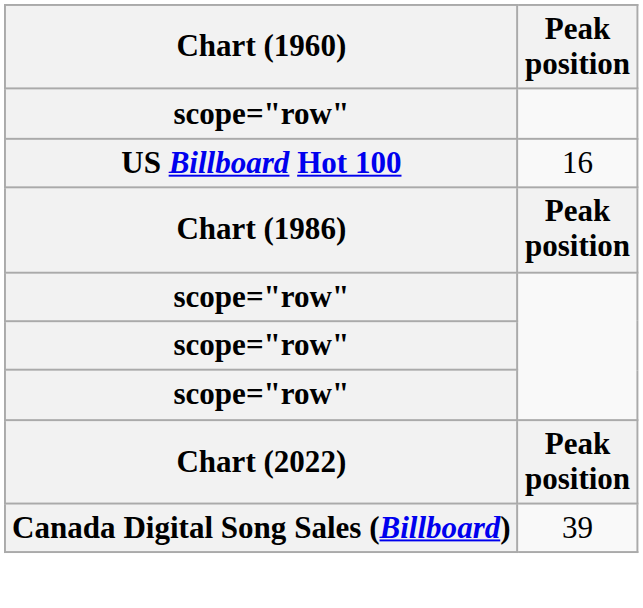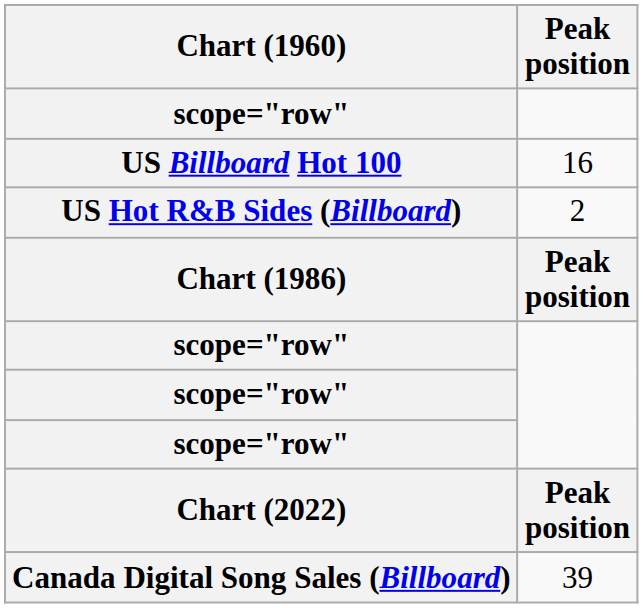+ row: (261, 211)
